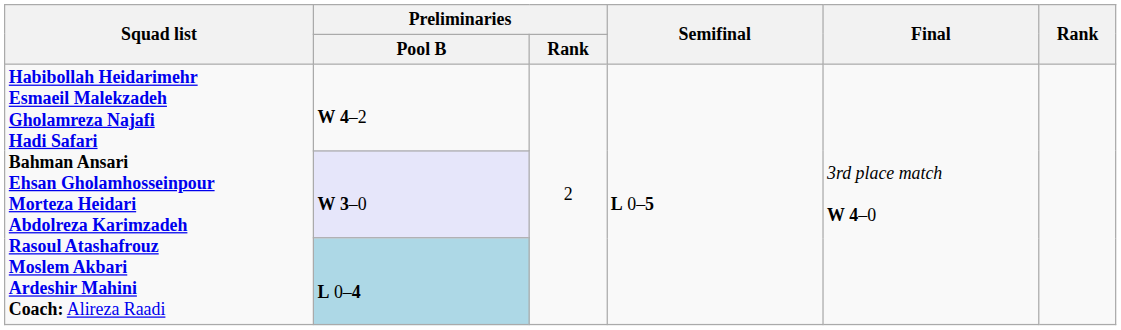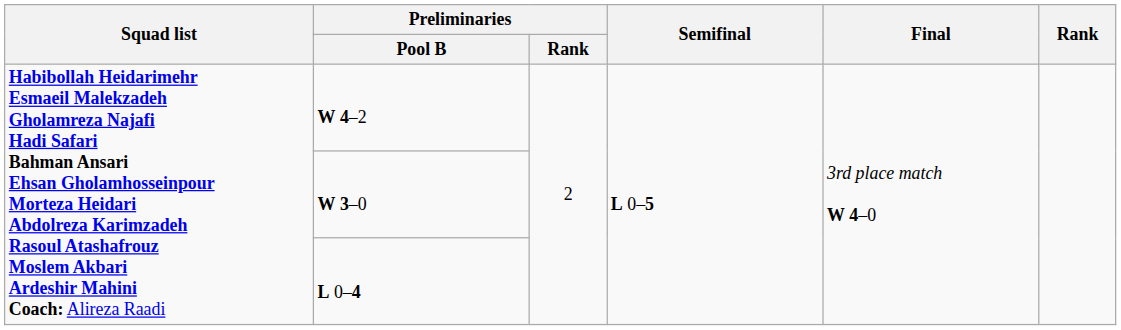(342, 204) lavender background -> (342, 204) no background
(339, 292) lightblue background -> (339, 292) no background
